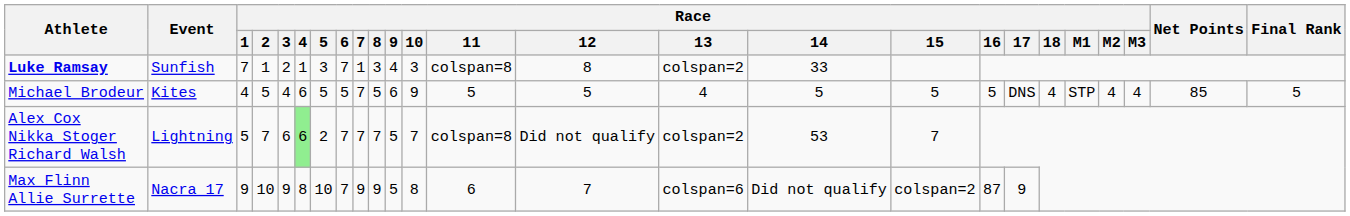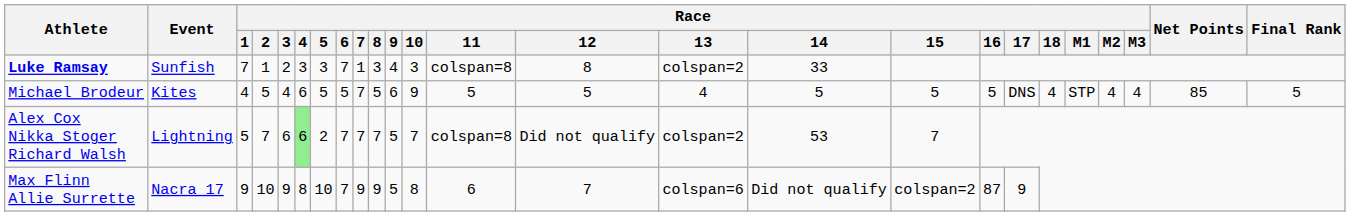(303, 68) 1 -> (303, 68) 3
